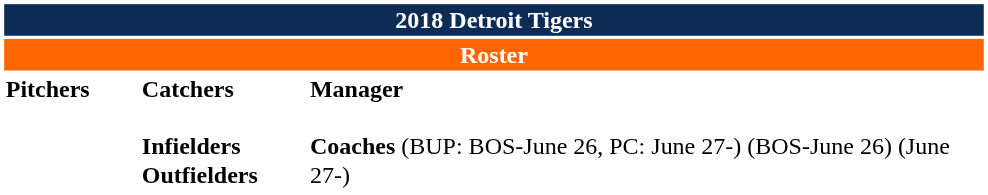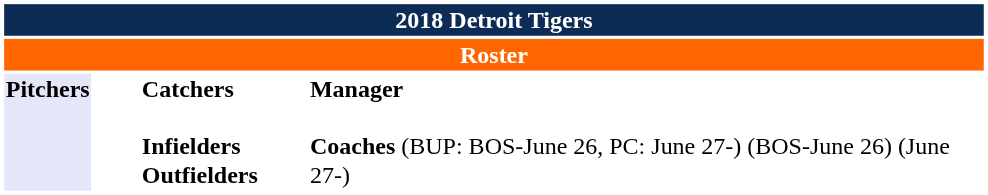(48, 89) no background -> (48, 89) lavender background
